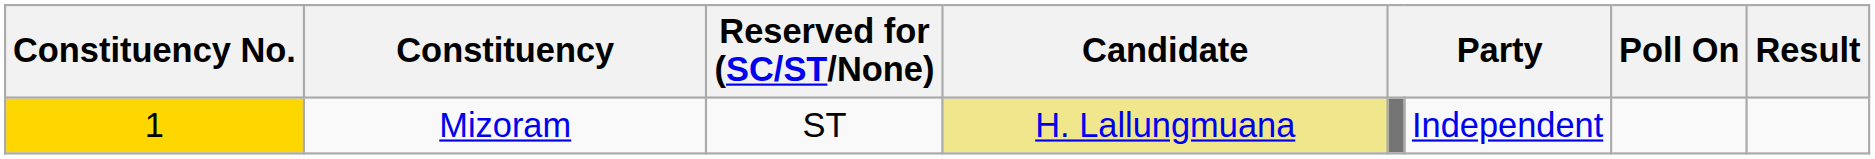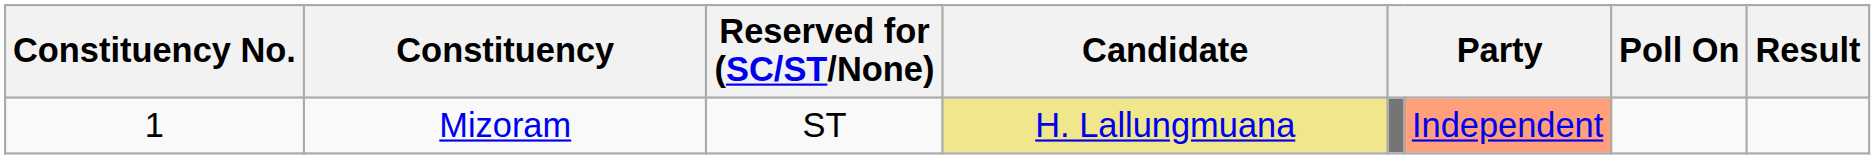(154, 125) gold background -> (154, 125) no background
(1508, 125) no background -> (1508, 125) lightsalmon background
